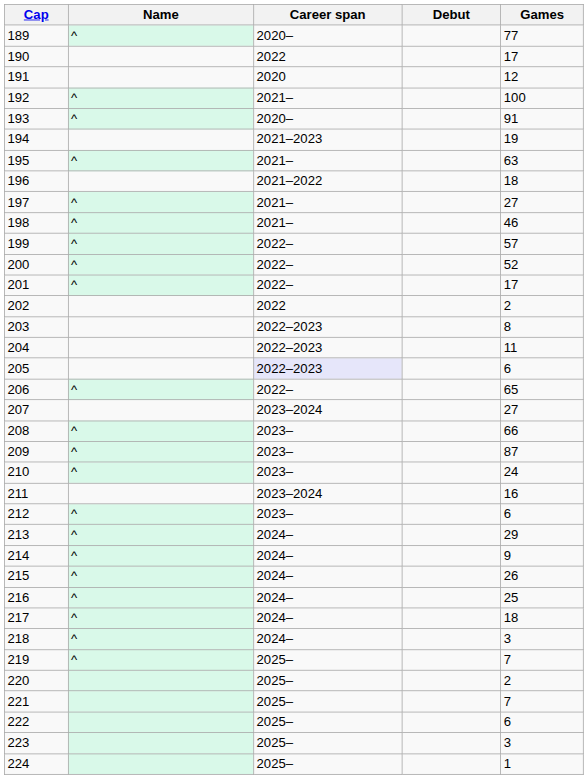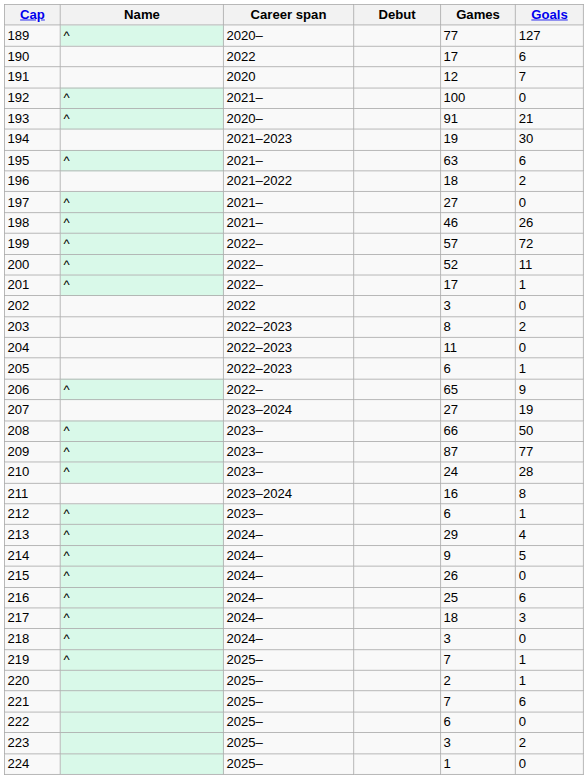+ column: (550, 14)
(507, 306) 2 -> (447, 306) 3
(289, 368) lavender background -> (259, 368) no background
